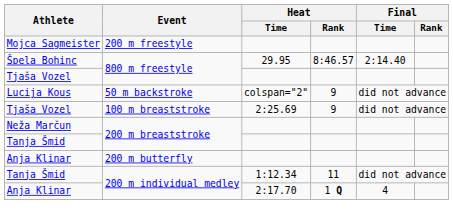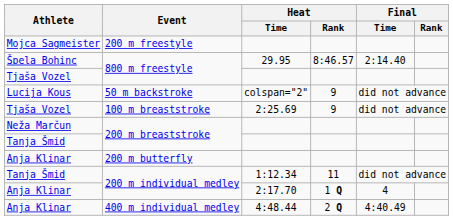+ row: (39, 207)
